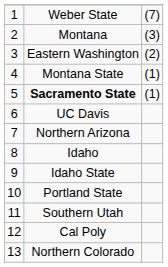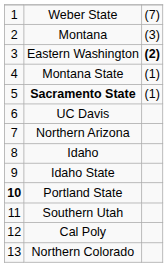(152, 54) normal -> (152, 54) bold
(14, 193) normal -> (14, 193) bold
